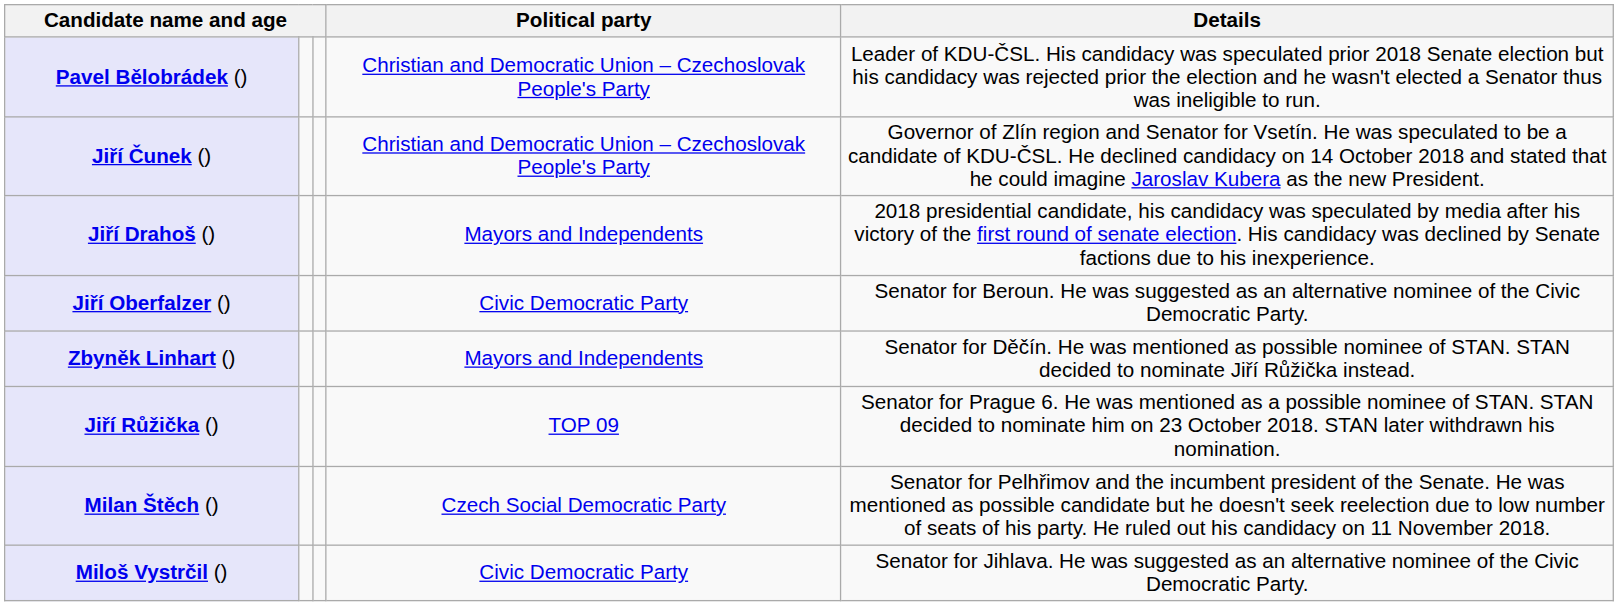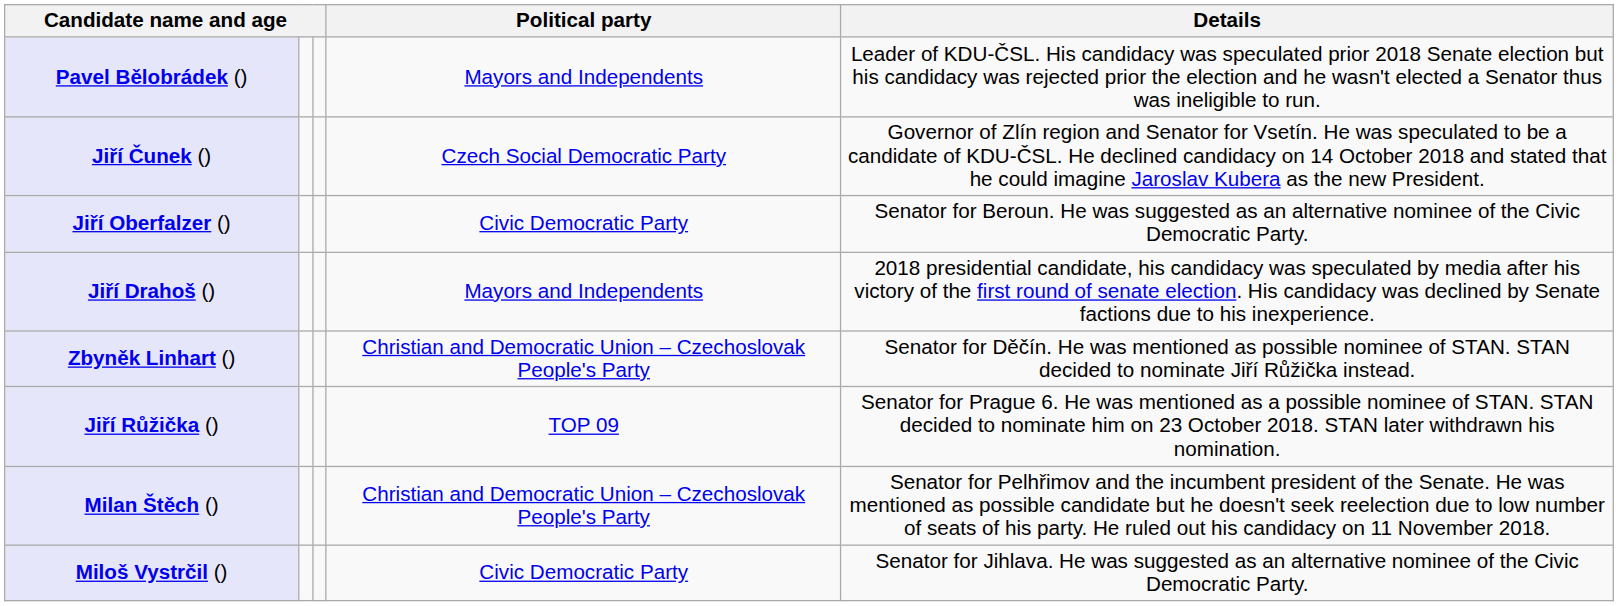(584, 76) Christian and Democratic Union – Czechoslovak People's Party -> (584, 76) Mayors and Independents
(584, 155) Christian and Democratic Union – Czechoslovak People's Party -> (584, 155) Czech Social Democratic Party
rows swapped: (152, 235) <-> (152, 302)
(584, 358) Mayors and Independents -> (584, 358) Christian and Democratic Union – Czechoslovak People's Party
(584, 505) Czech Social Democratic Party -> (584, 505) Christian and Democratic Union – Czechoslovak People's Party
